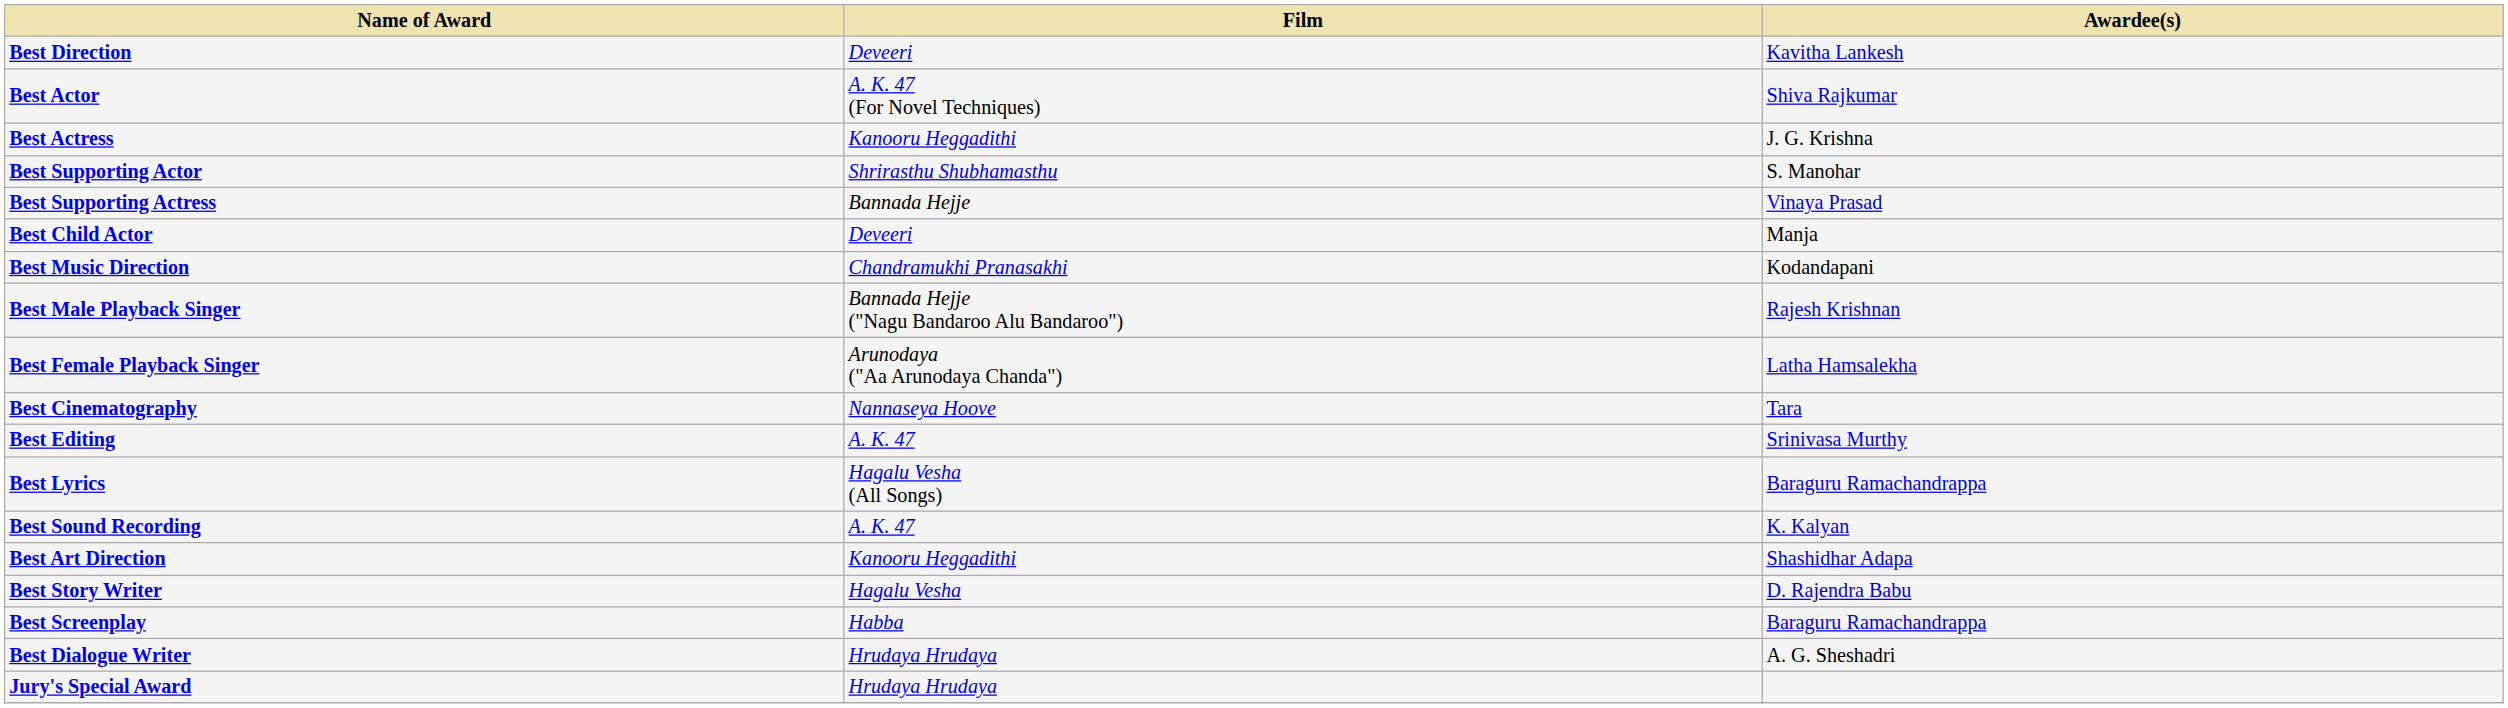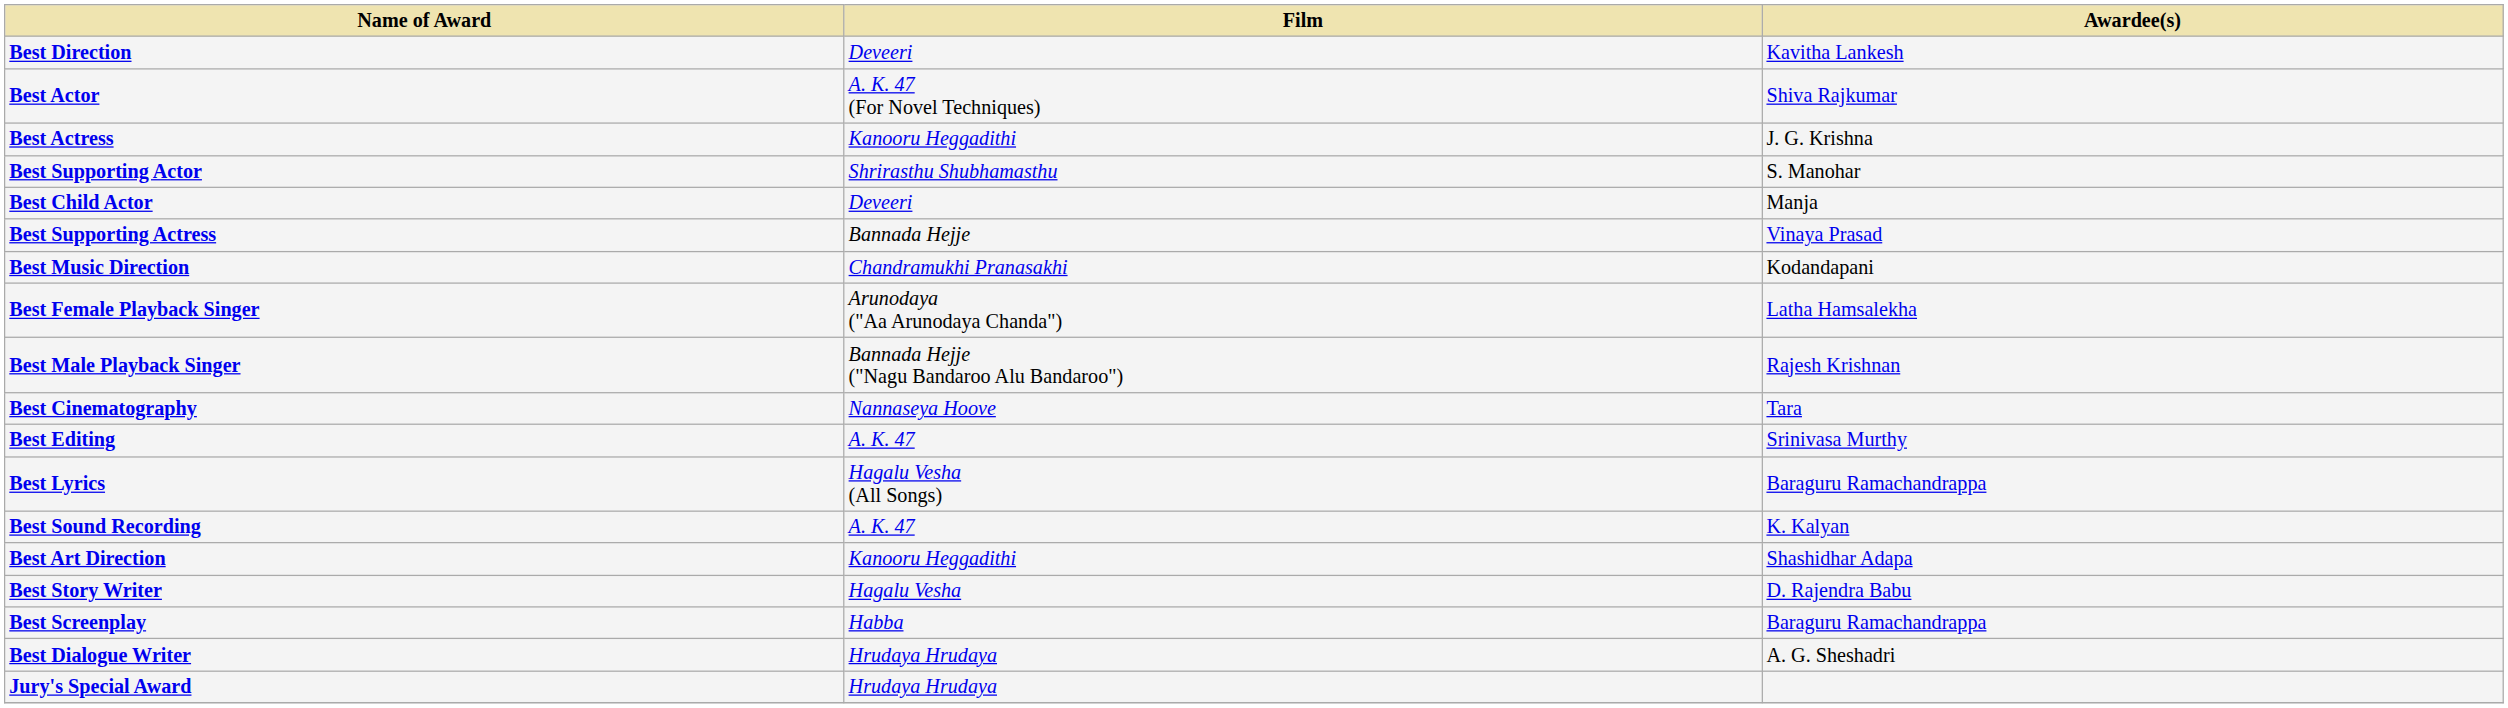rows swapped: (113, 203) <-> (81, 235)
rows swapped: (134, 364) <-> (125, 310)
